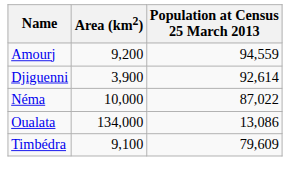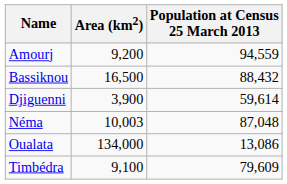+ row: (38, 77)
(259, 77) 92,614 -> (259, 99) 59,614
(124, 99) 10,000 -> (124, 122) 10,003
(259, 99) 87,022 -> (259, 122) 87,048
